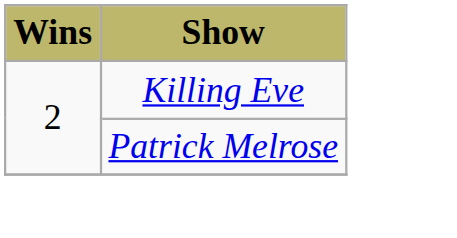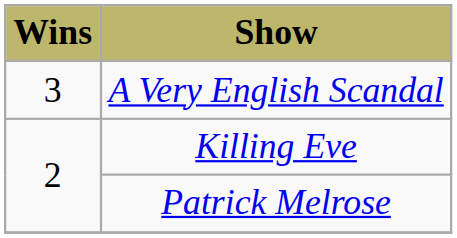+ row: (276, 89)
